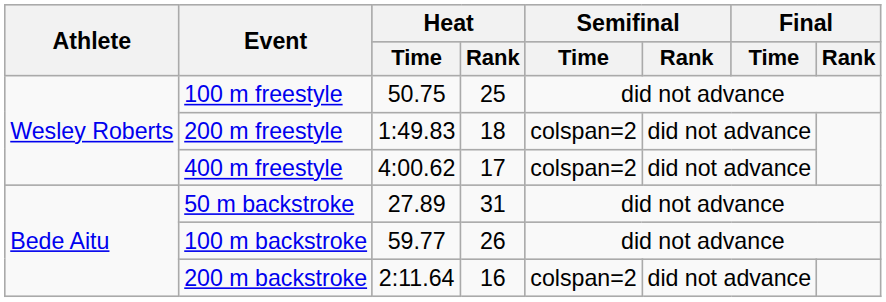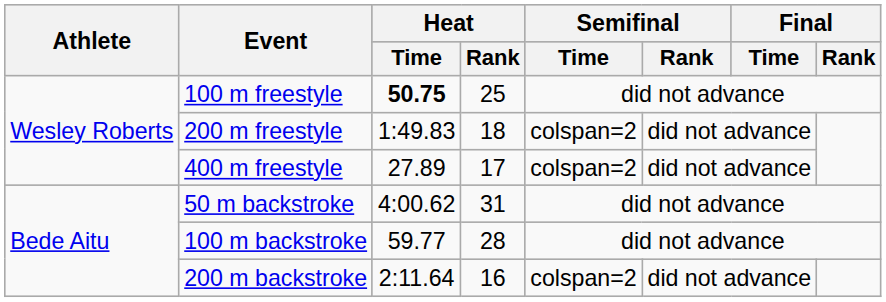(417, 95) normal -> (417, 95) bold
(417, 168) 4:00.62 -> (417, 168) 27.89
(417, 205) 27.89 -> (417, 205) 4:00.62
(493, 241) 26 -> (493, 241) 28
